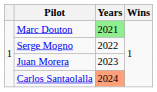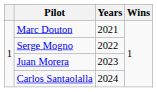(108, 29) lightgreen background -> (108, 29) no background
(108, 78) lightsalmon background -> (108, 78) no background
